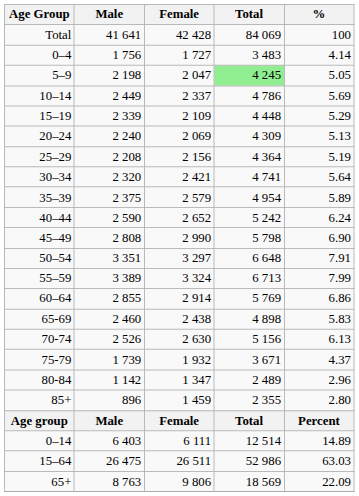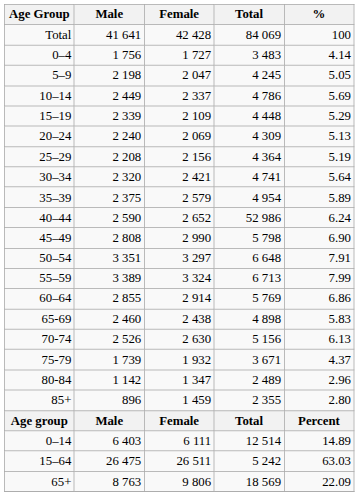(267, 75) lightgreen background -> (267, 75) no background
(267, 217) 5 242 -> (263, 217) 52 986
(263, 461) 52 986 -> (267, 461) 5 242
